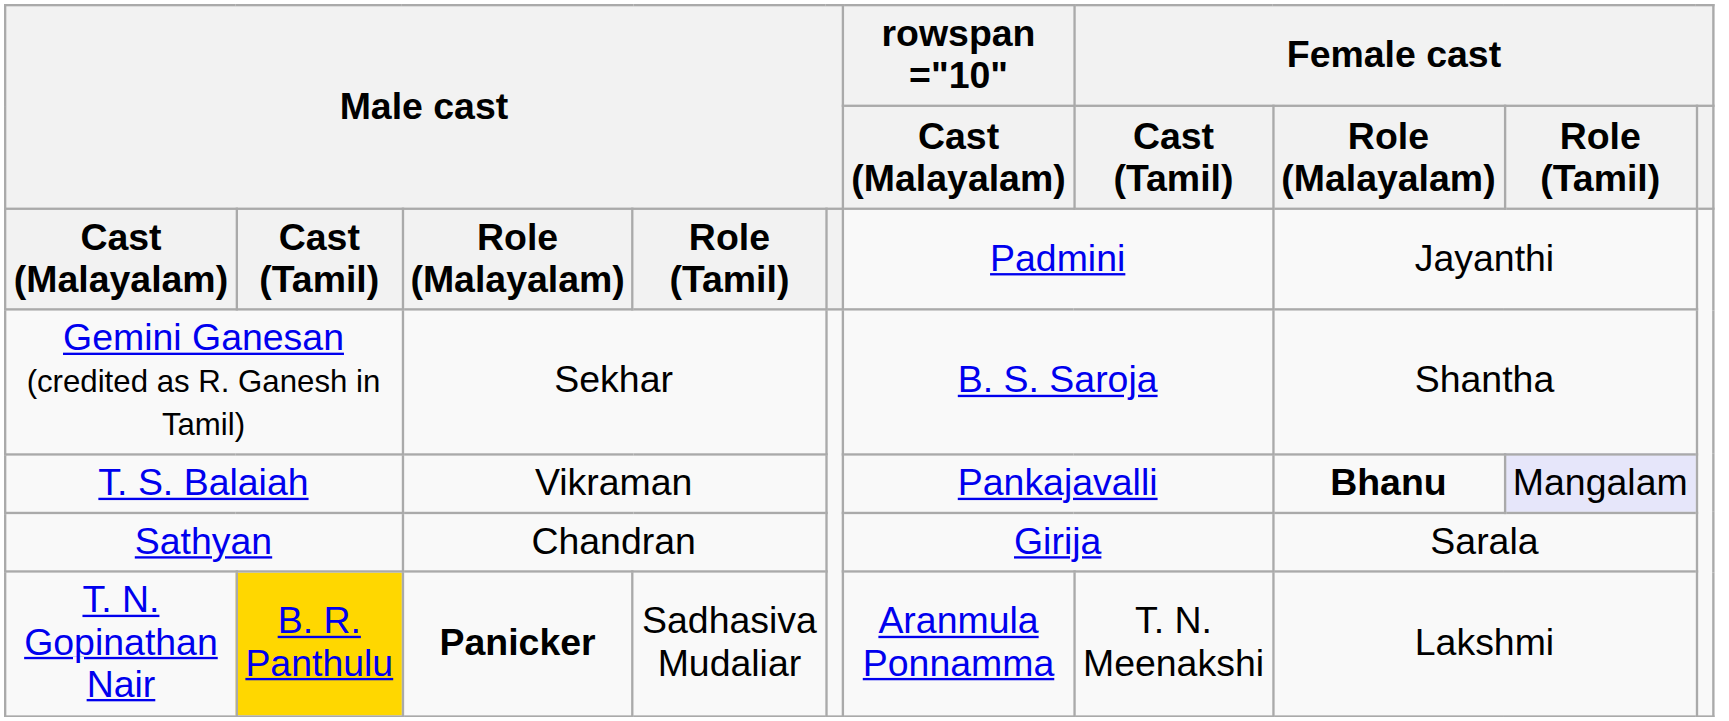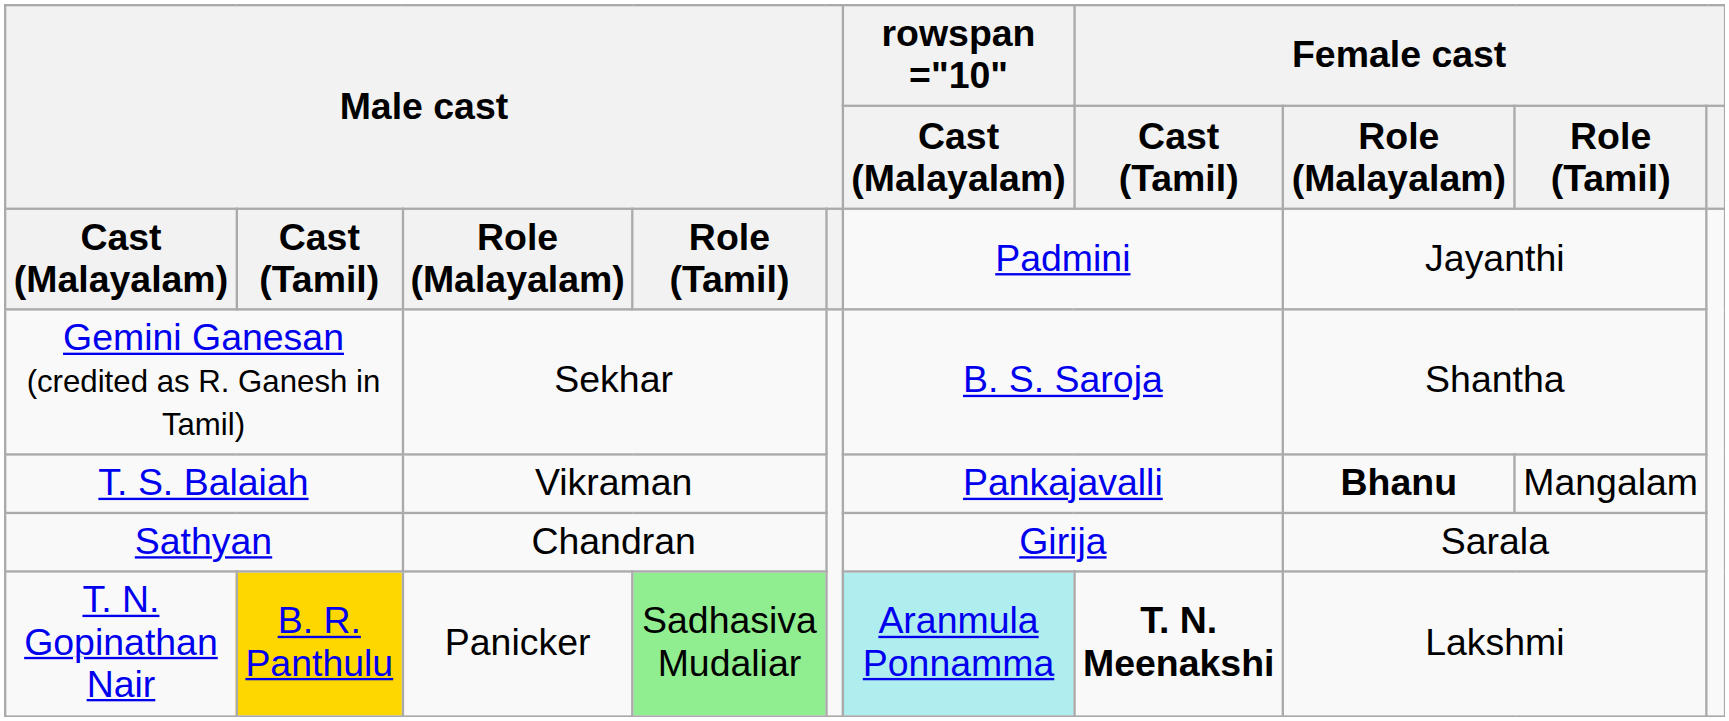(1600, 482) lavender background -> (1611, 482) no background
(518, 643) bold -> (518, 643) normal
(729, 643) no background -> (729, 643) lightgreen background
(959, 643) no background -> (959, 643) paleturquoise background
(1173, 643) normal -> (1179, 643) bold
